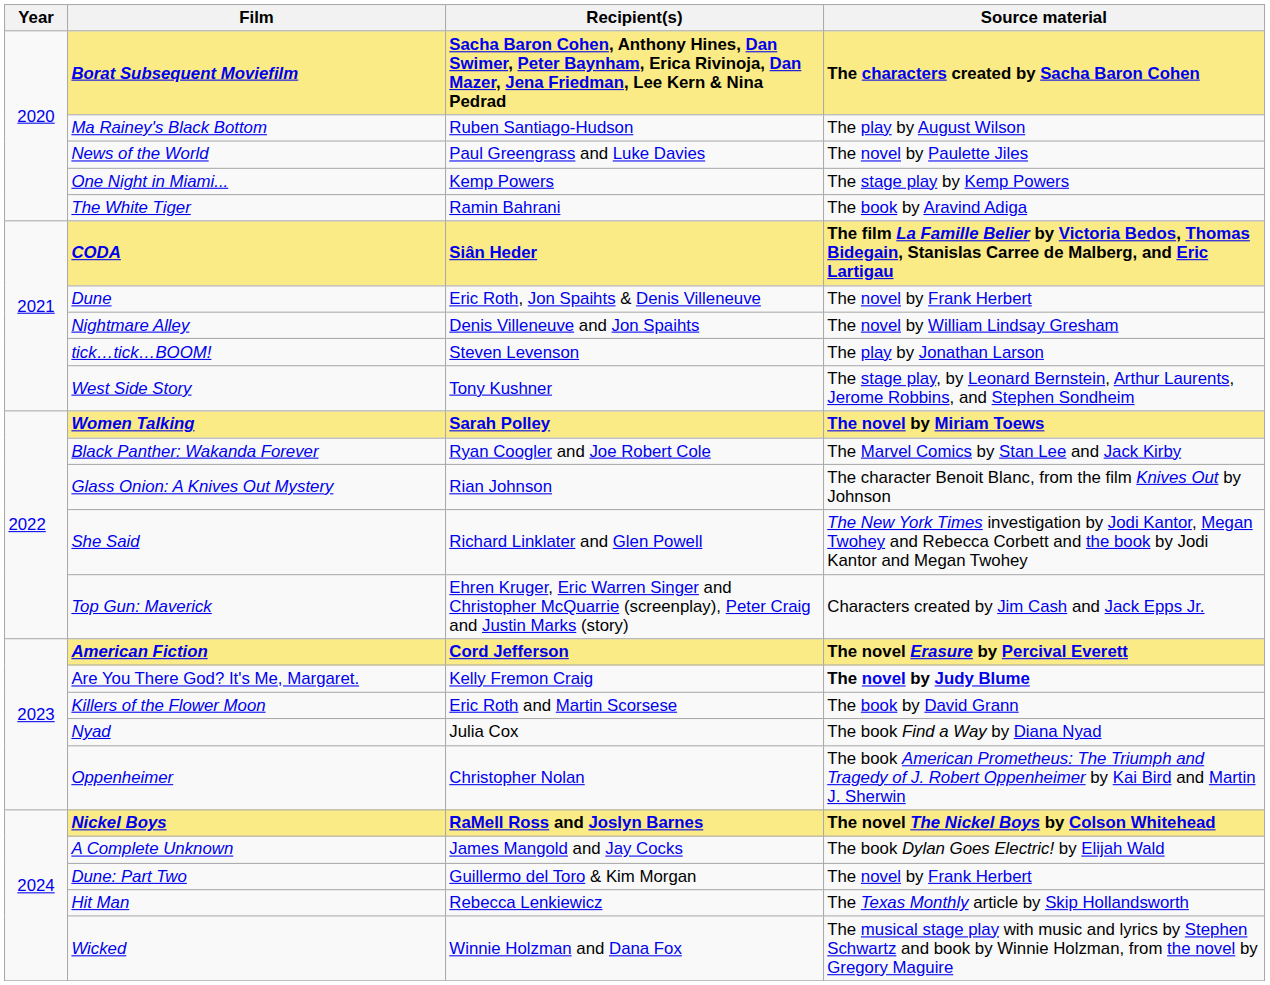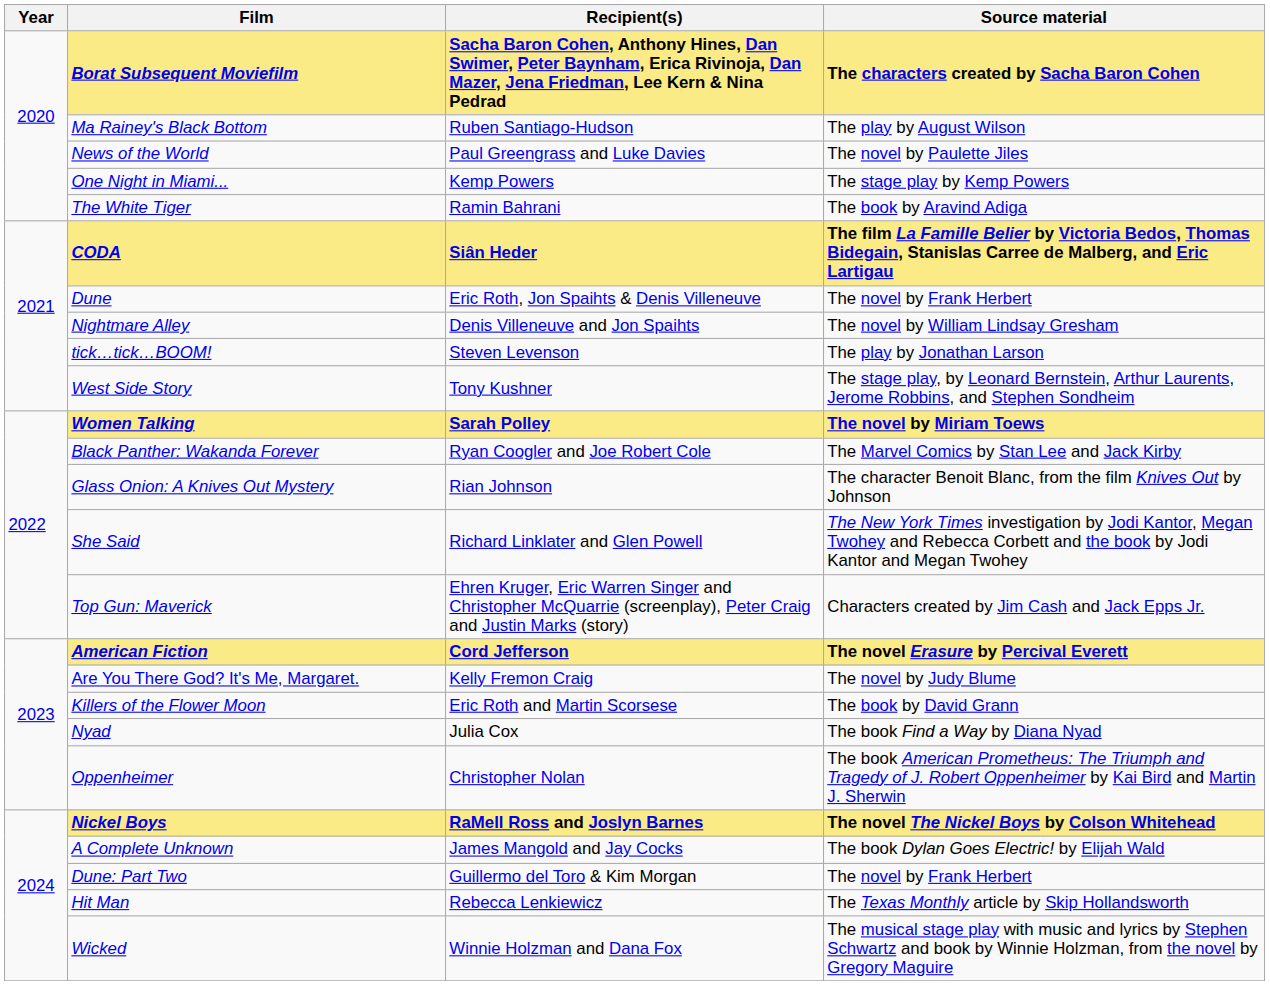(929, 678) bold -> (922, 678) normal
